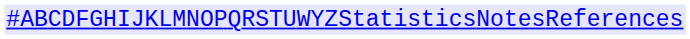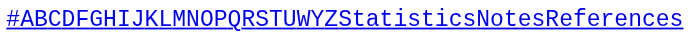(345, 20) lavender background -> (345, 20) no background
